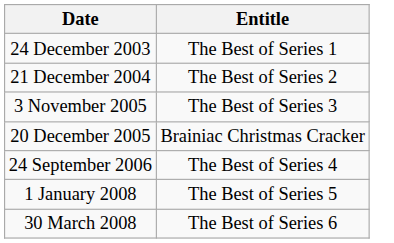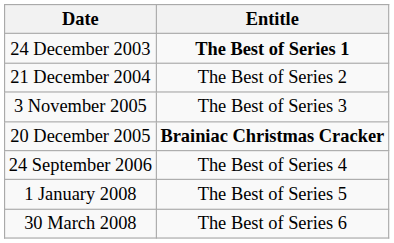(263, 48) normal -> (272, 48) bold
(263, 135) normal -> (272, 135) bold
